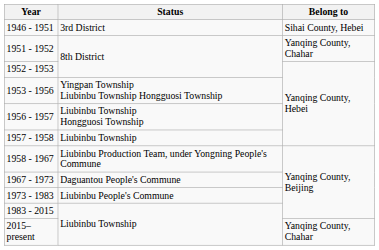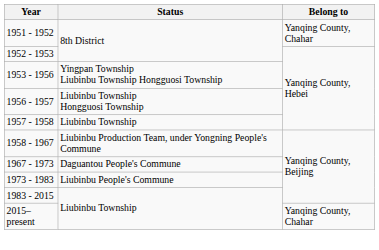- row: (30, 27)
